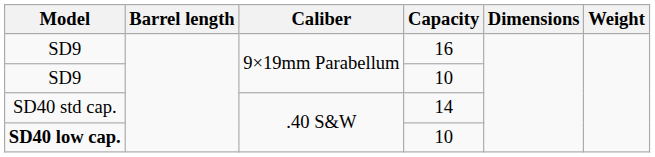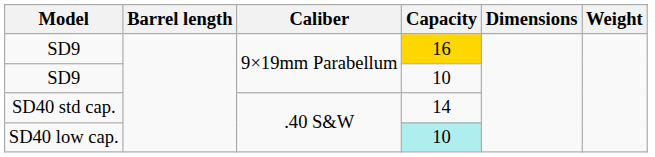(444, 48) no background -> (442, 48) gold background
(65, 136) bold -> (64, 136) normal
(444, 136) no background -> (442, 136) paleturquoise background
